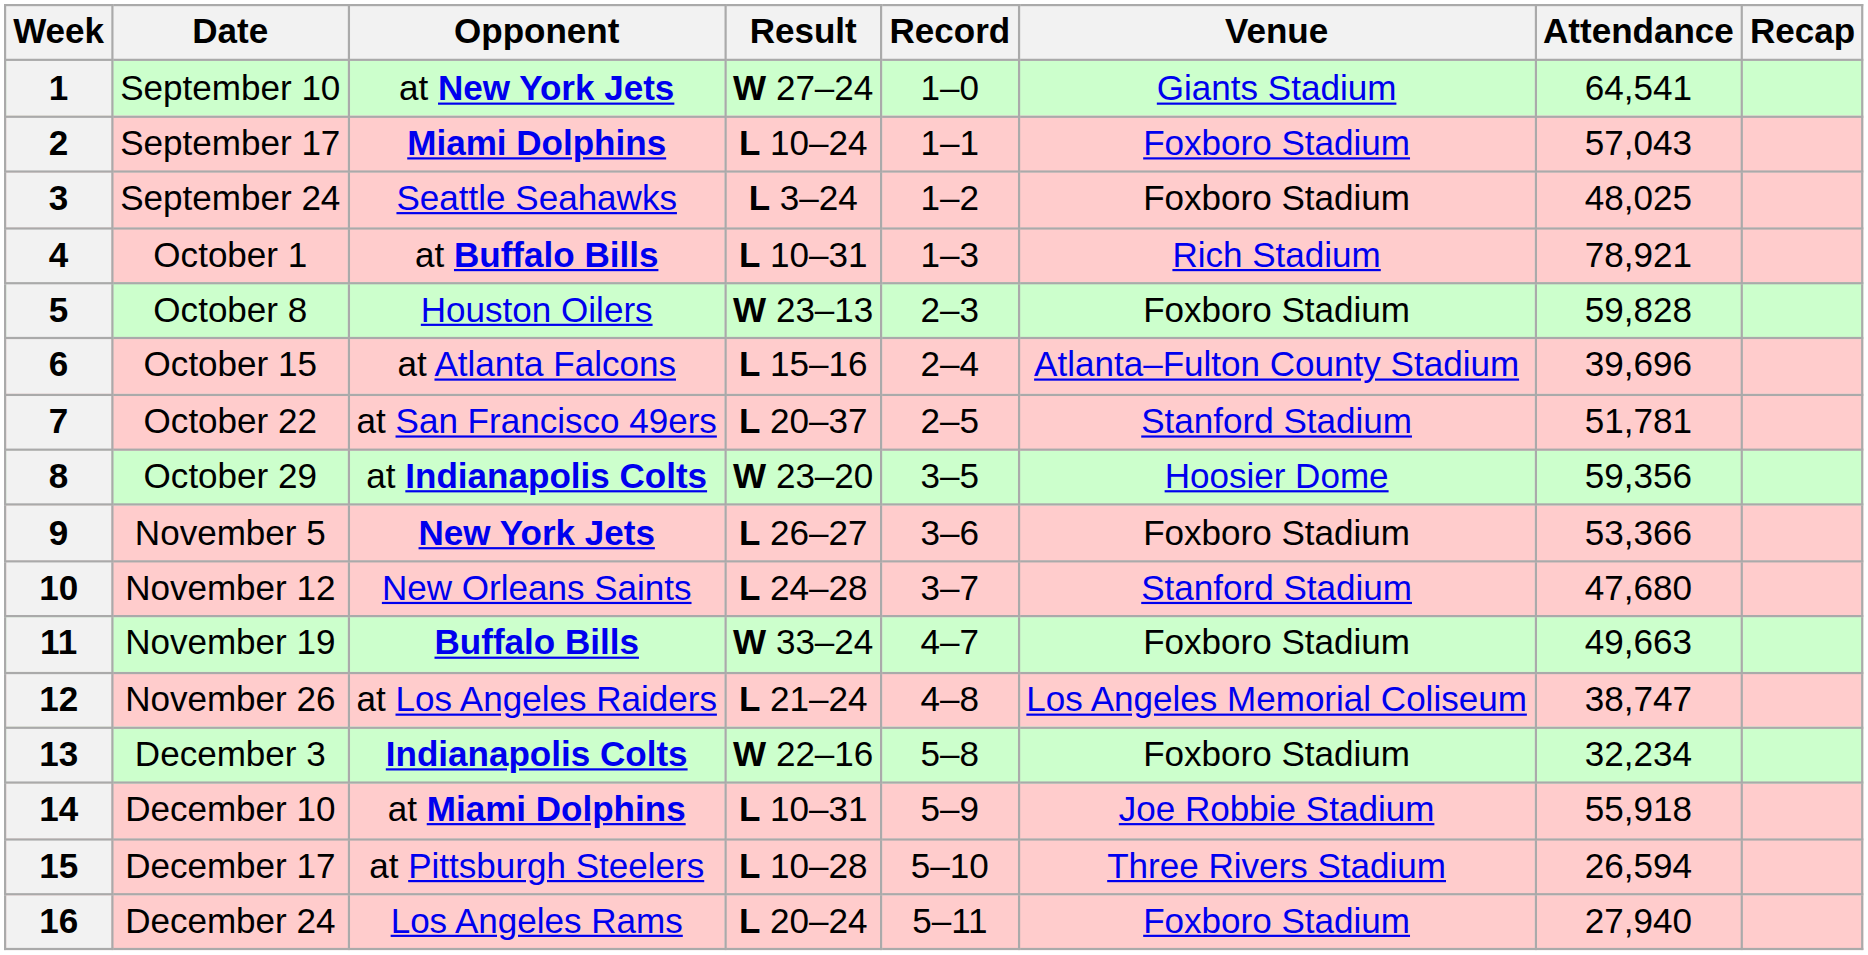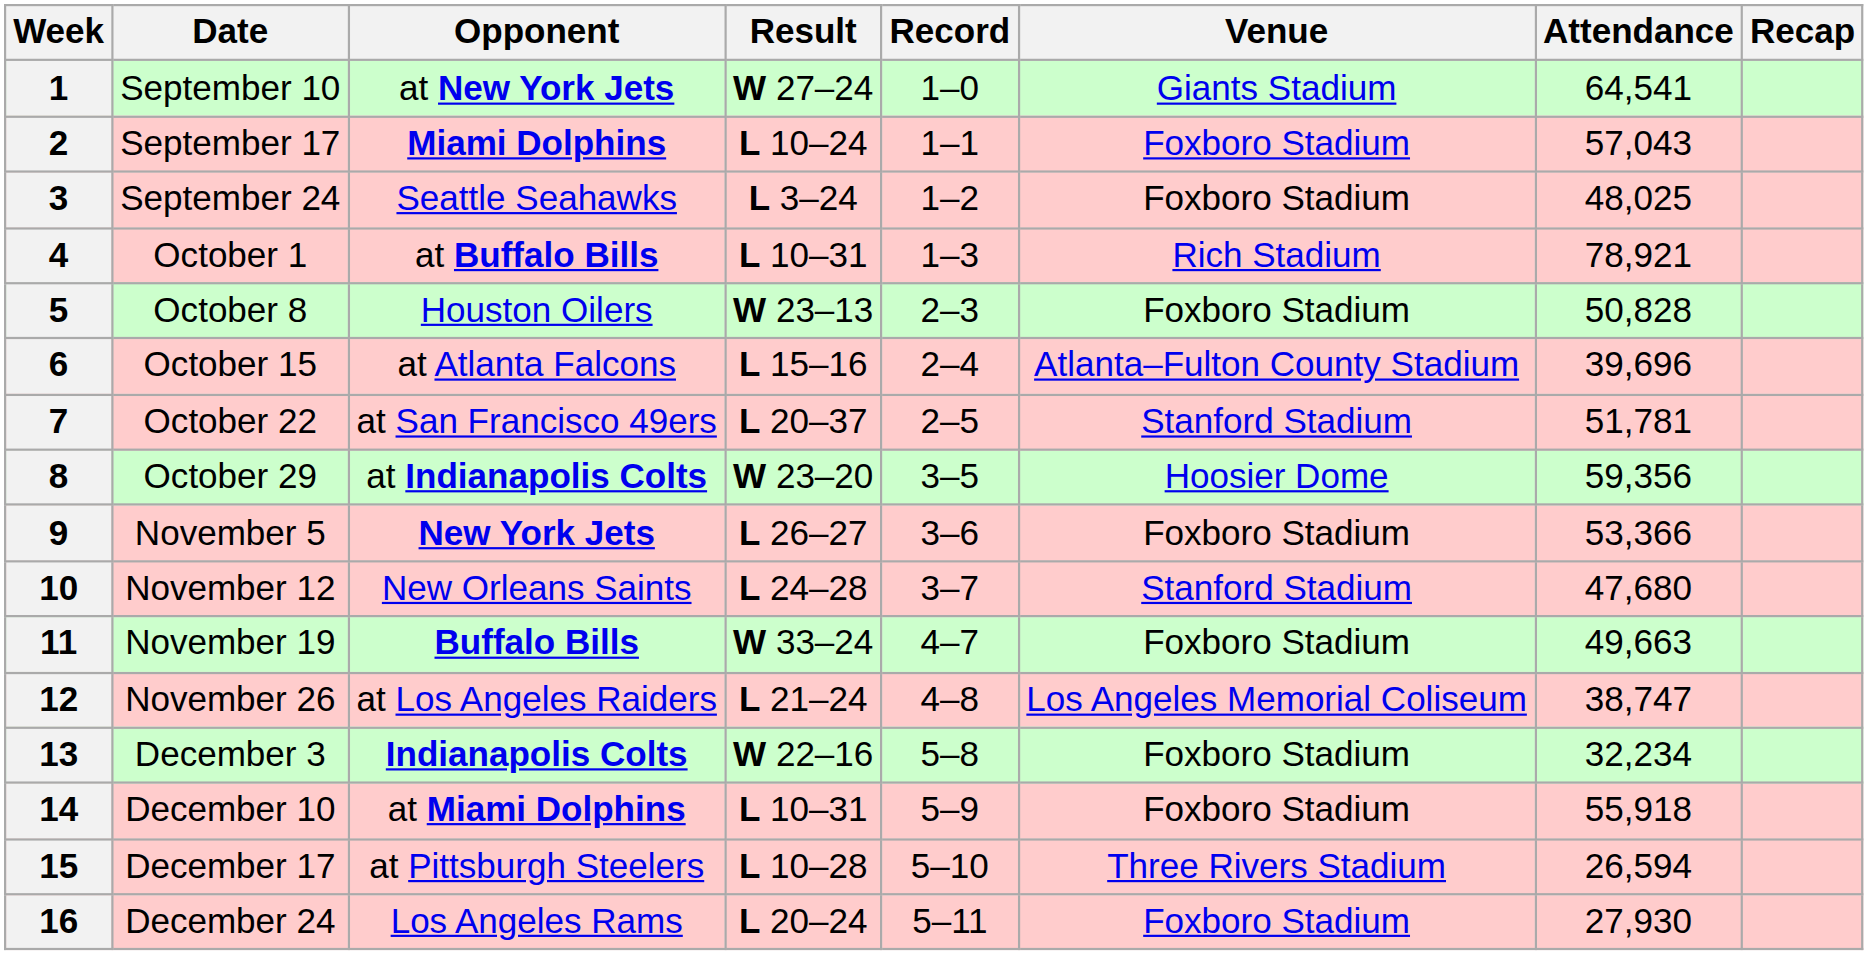(1638, 310) 59,828 -> (1638, 310) 50,828
(1277, 810) Joe Robbie Stadium -> (1277, 810) Foxboro Stadium
(1638, 921) 27,940 -> (1638, 921) 27,930
